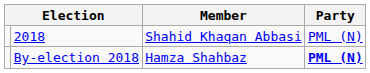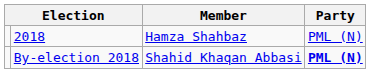(223, 36) Shahid Khaqan Abbasi -> (196, 36) Hamza Shahbaz
(196, 57) Hamza Shahbaz -> (223, 57) Shahid Khaqan Abbasi
